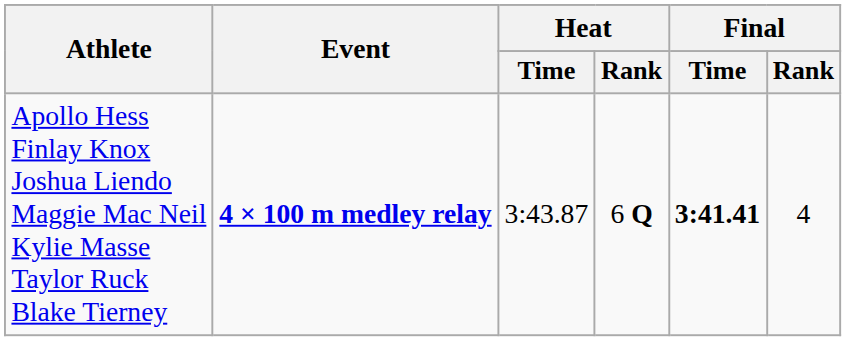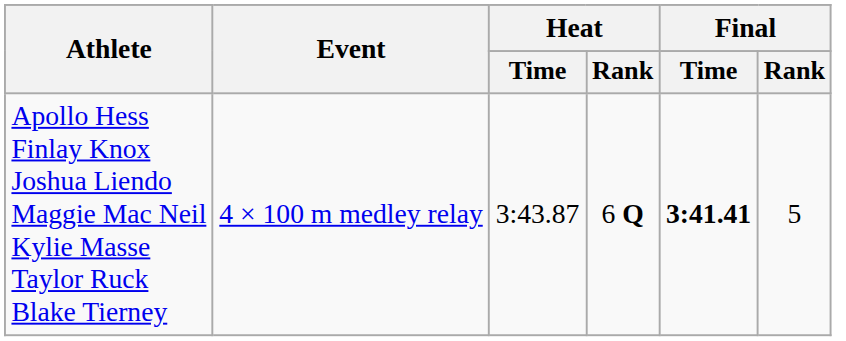(355, 214) bold -> (351, 214) normal
(803, 214) 4 -> (794, 214) 5
